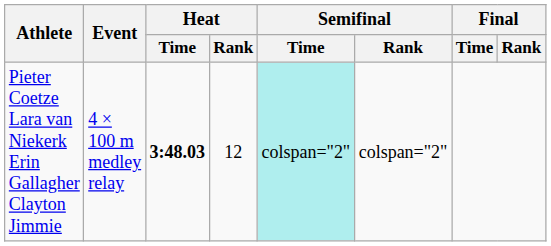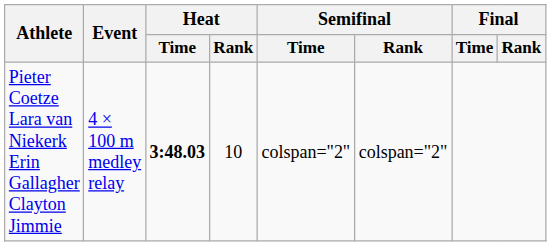(233, 151) 12 -> (233, 151) 10
(306, 151) paleturquoise background -> (306, 151) no background
